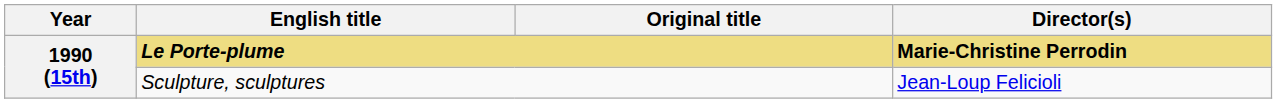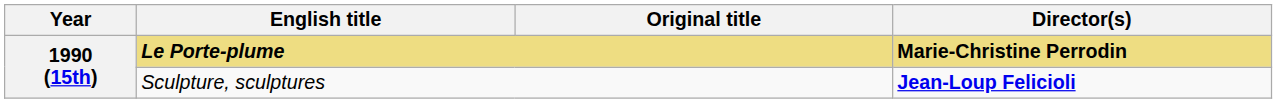(979, 82) normal -> (986, 82) bold
